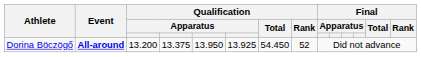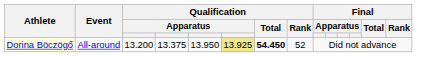(40, 45) no background -> (40, 45) lightyellow background
(101, 45) bold -> (99, 45) normal
(242, 45) no background -> (238, 45) khaki background
(275, 45) normal -> (271, 45) bold
